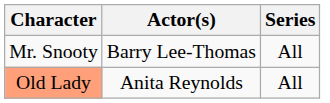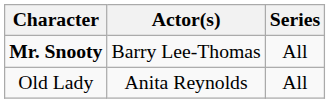(53, 51) normal -> (56, 51) bold
(53, 82) lightsalmon background -> (56, 82) no background
